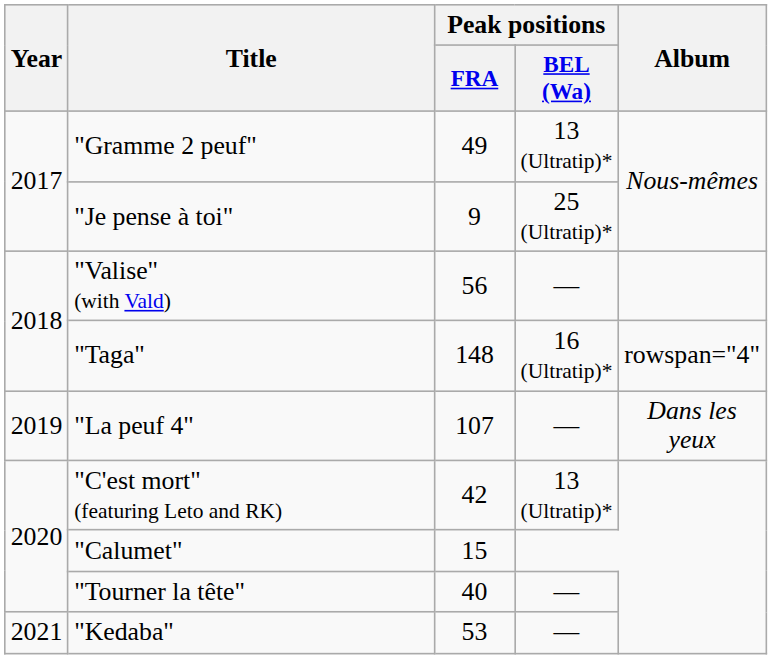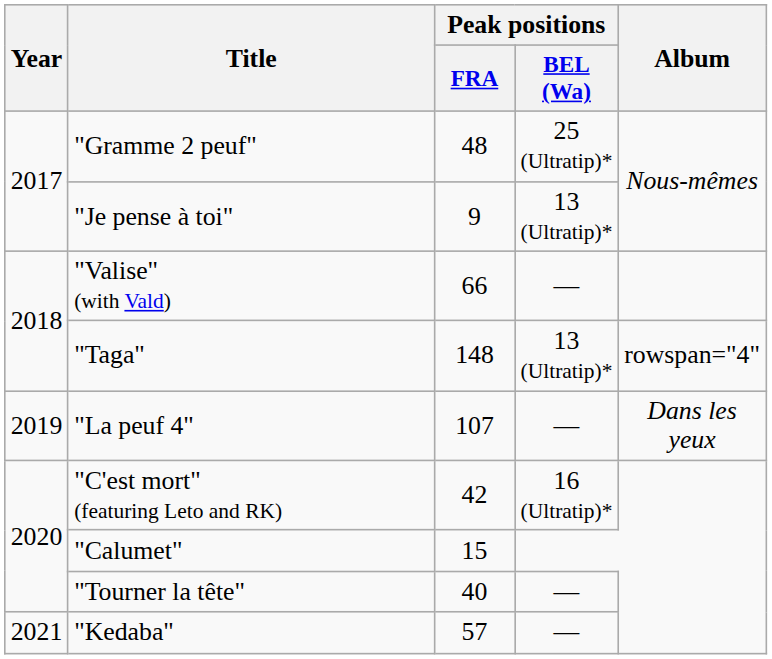(474, 145) 49 -> (474, 145) 48
(566, 145) 13 (Ultratip)* -> (566, 145) 25 (Ultratip)*
(566, 215) 25 (Ultratip)* -> (566, 215) 13 (Ultratip)*
(474, 285) 56 -> (474, 285) 66
(566, 355) 16 (Ultratip)* -> (566, 355) 13 (Ultratip)*
(566, 495) 13 (Ultratip)* -> (566, 495) 16 (Ultratip)*
(474, 632) 53 -> (474, 632) 57
